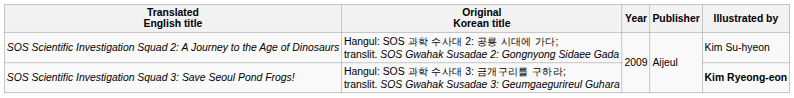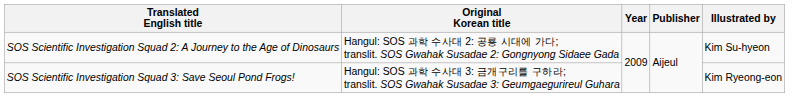(746, 77) bold -> (743, 77) normal
